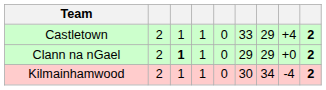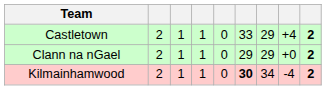(181, 54) bold -> (181, 54) normal
(246, 74) normal -> (246, 74) bold
